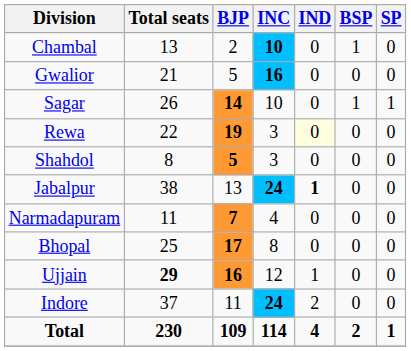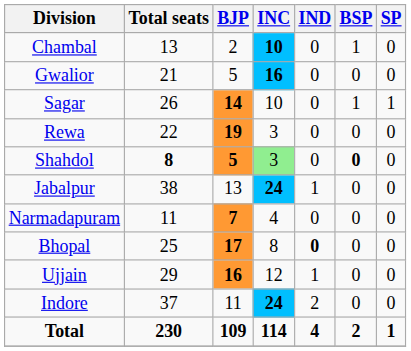(315, 132) lightyellow background -> (315, 132) no background
(169, 160) normal -> (169, 160) bold
(274, 160) no background -> (274, 160) lightgreen background
(356, 160) normal -> (356, 160) bold
(315, 189) bold -> (315, 189) normal
(315, 246) normal -> (315, 246) bold
(169, 274) bold -> (169, 274) normal
